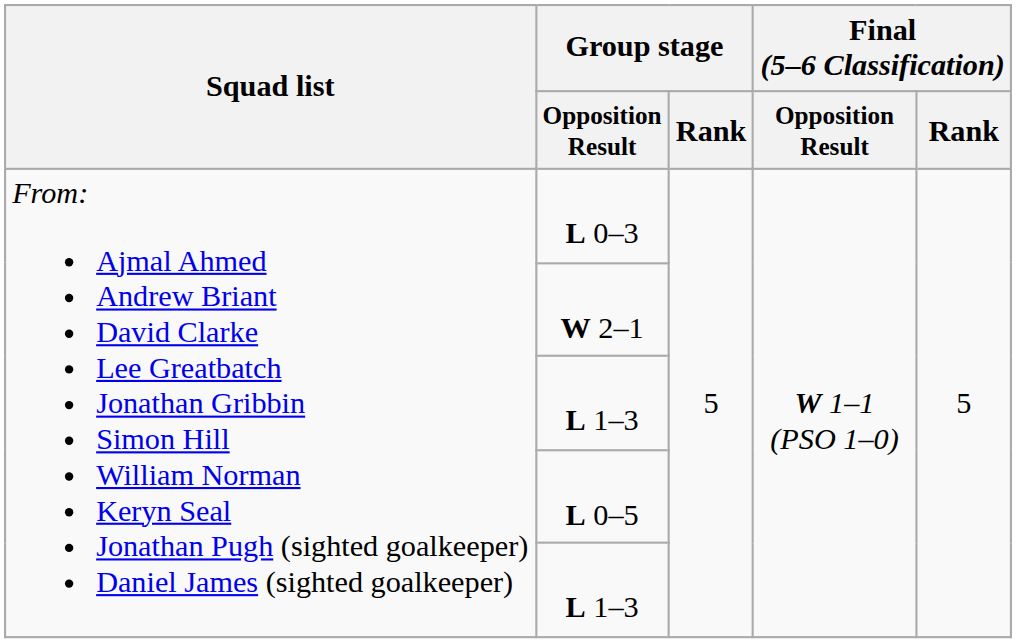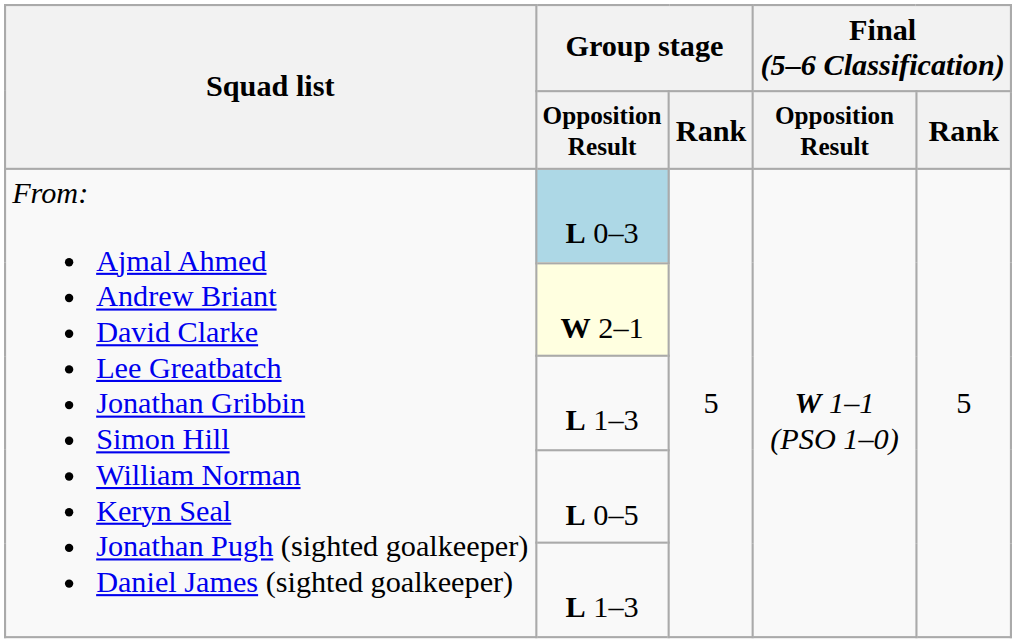(602, 233) no background -> (602, 233) lightblue background
(602, 327) no background -> (602, 327) lightyellow background
